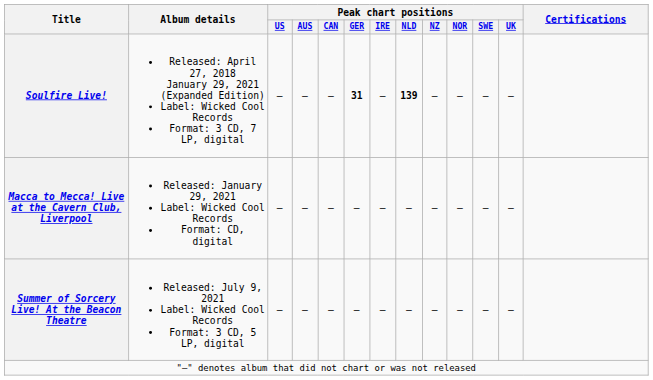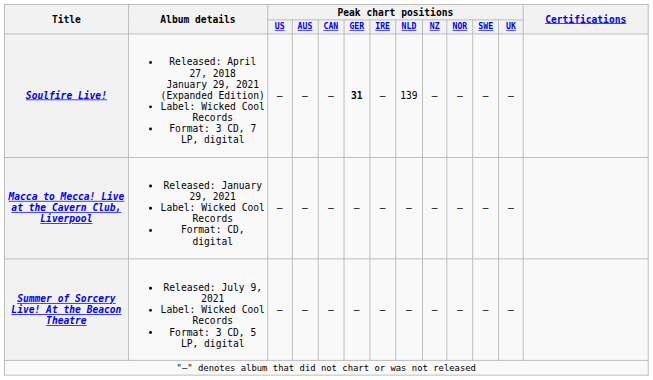(409, 96) bold -> (409, 96) normal
